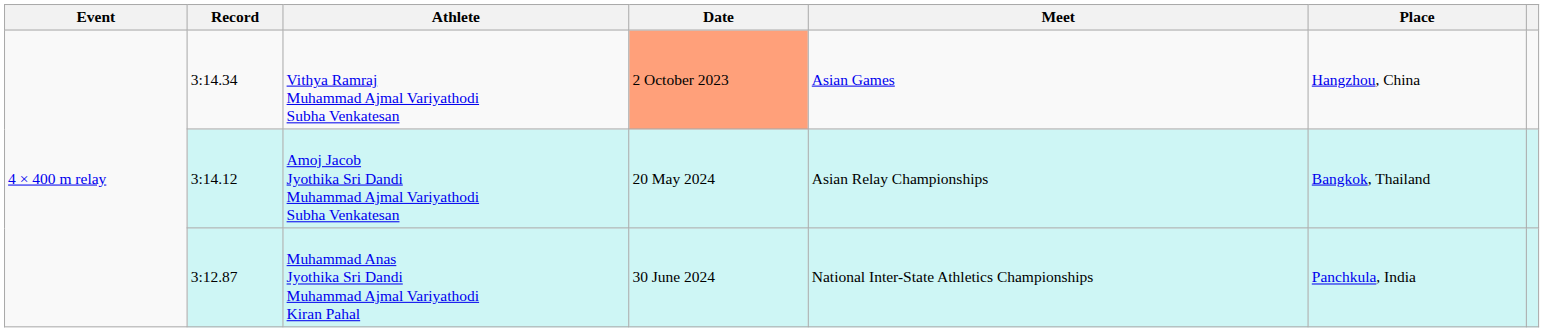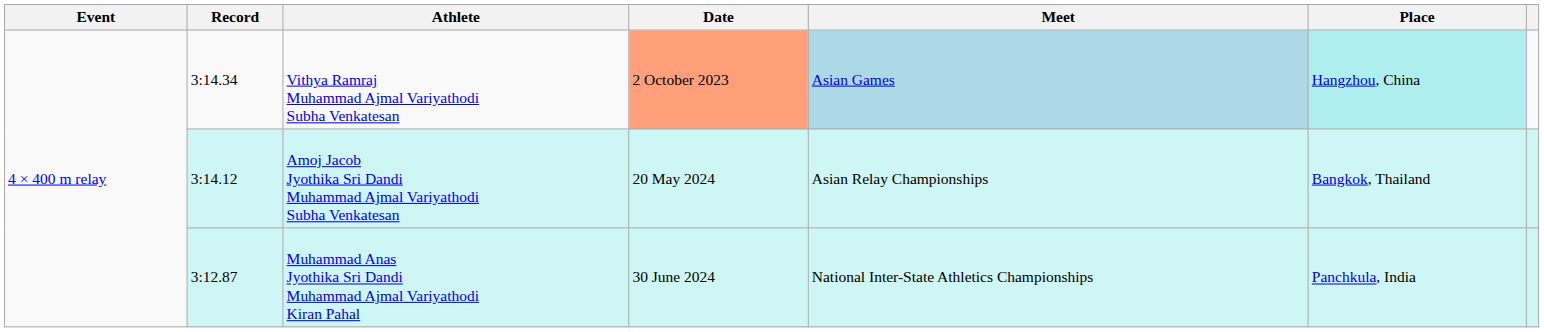(853, 79) no background -> (853, 79) lightblue background
(1366, 79) no background -> (1366, 79) paleturquoise background
